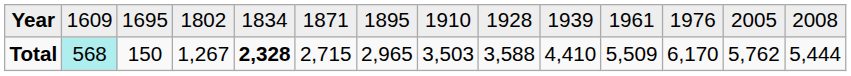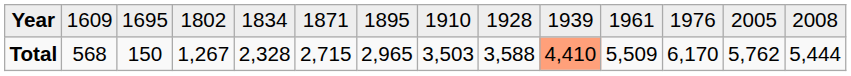(90, 53) paleturquoise background -> (90, 53) no background
(265, 53) bold -> (265, 53) normal
(570, 53) no background -> (570, 53) lightsalmon background
